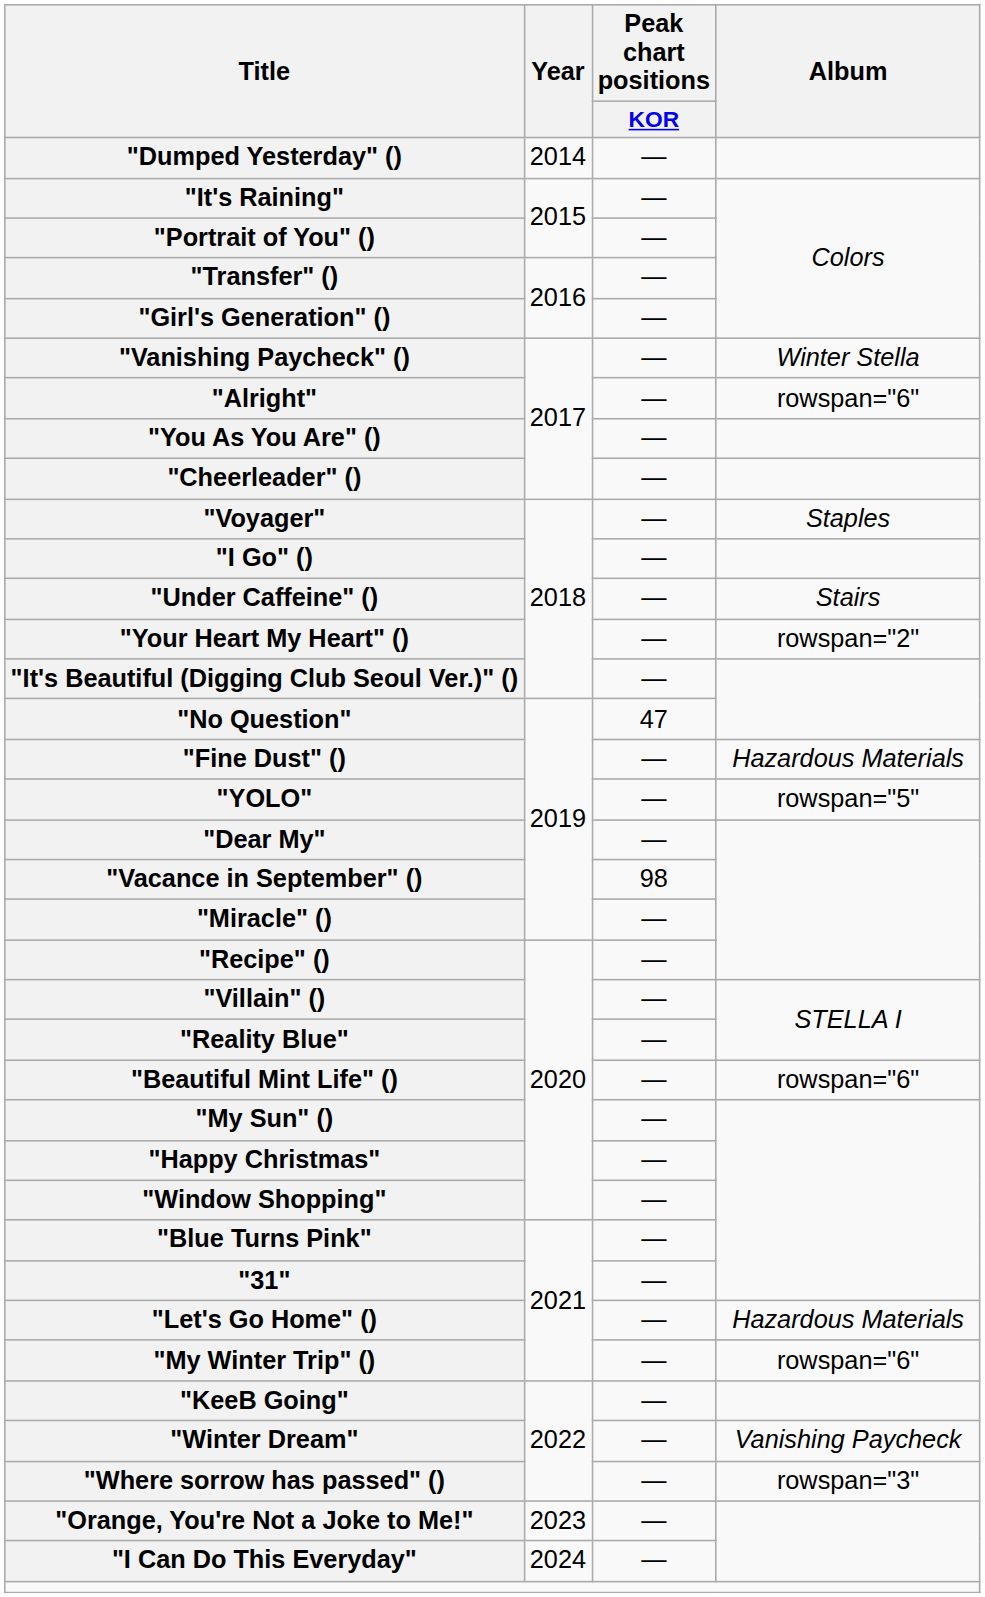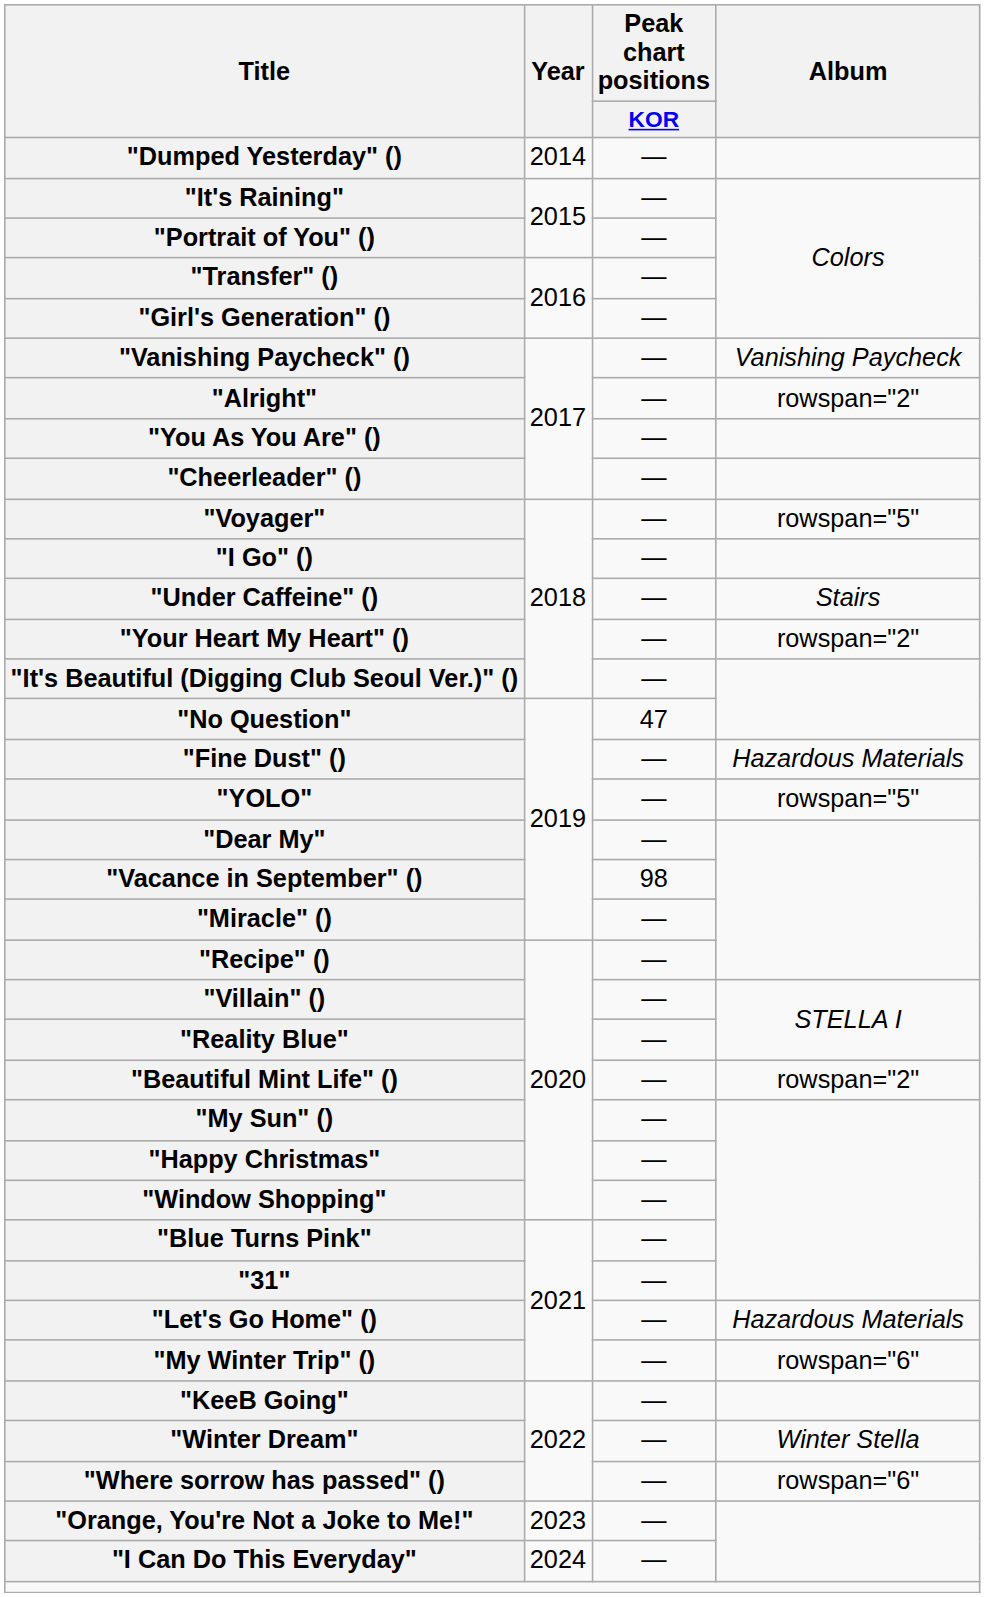(848, 357) Winter Stella -> (848, 357) Vanishing Paycheck
(848, 398) rowspan="6" -> (848, 398) rowspan="2"
(848, 518) Staples -> (848, 518) rowspan="5"
(848, 1079) rowspan="6" -> (848, 1079) rowspan="2"
(848, 1440) Vanishing Paycheck -> (848, 1440) Winter Stella
(848, 1480) rowspan="3" -> (848, 1480) rowspan="6"
